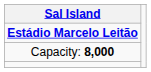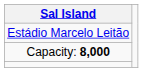(72, 33) bold -> (68, 33) normal
